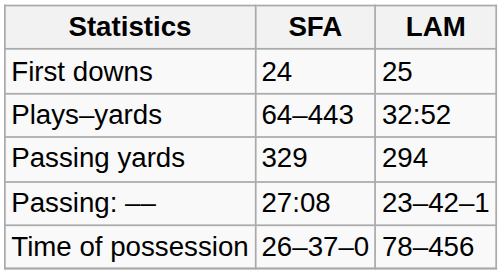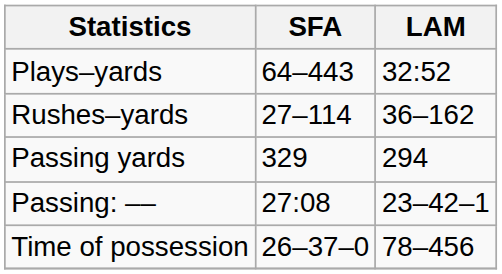- row: (82, 71)
+ row: (100, 114)
